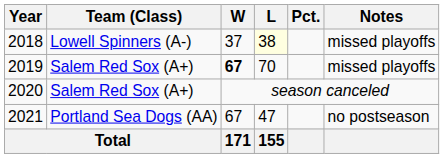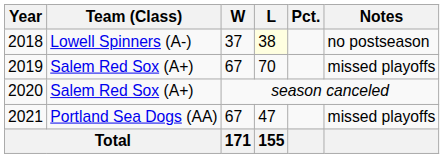(381, 41) missed playoffs -> (379, 41) no postseason
(234, 66) bold -> (234, 66) normal
(379, 116) no postseason -> (381, 116) missed playoffs
